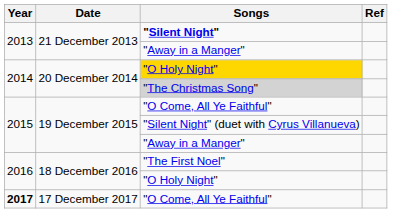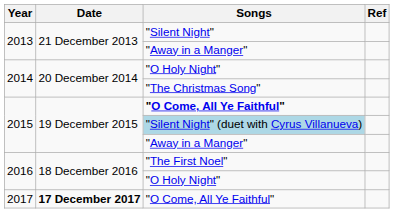(181, 32) bold -> (180, 32) normal
(180, 69) gold background -> (183, 69) no background
(201, 87) lightgrey background -> (203, 87) no background
(207, 106) normal -> (215, 106) bold
(251, 124) no background -> (254, 124) lightblue background
(20, 198) bold -> (20, 198) normal
(88, 198) normal -> (89, 198) bold
